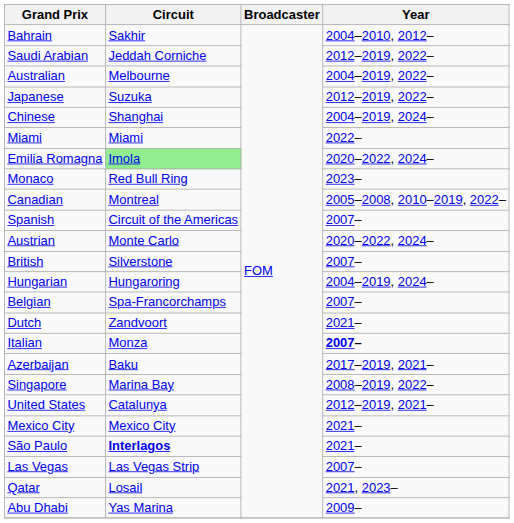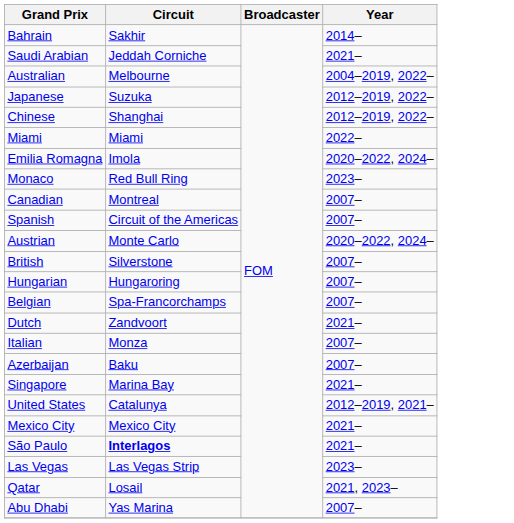(380, 35) 2004–2010, 2012– -> (344, 35) 2014–
(380, 55) 2012–2019, 2022– -> (344, 55) 2021–
(380, 117) 2004–2019, 2024– -> (380, 117) 2012–2019, 2022–
(124, 158) lightgreen background -> (124, 158) no background
(416, 199) 2005–2008, 2010–2019, 2022– -> (344, 199) 2007–
(380, 281) 2004–2019, 2024– -> (344, 281) 2007–
(344, 343) bold -> (344, 343) normal
(380, 364) 2017–2019, 2021– -> (344, 364) 2007–
(380, 384) 2008–2019, 2022– -> (344, 384) 2021–
(344, 466) 2007– -> (344, 466) 2023–
(344, 508) 2009– -> (344, 508) 2007–
